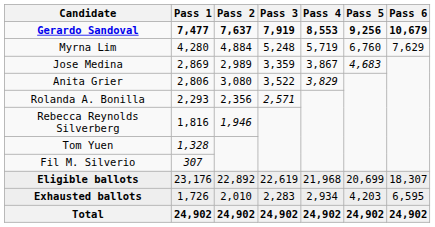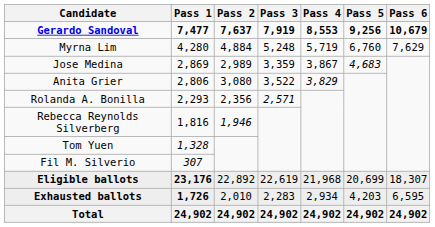(193, 180) normal -> (193, 180) bold
(193, 197) normal -> (193, 197) bold
